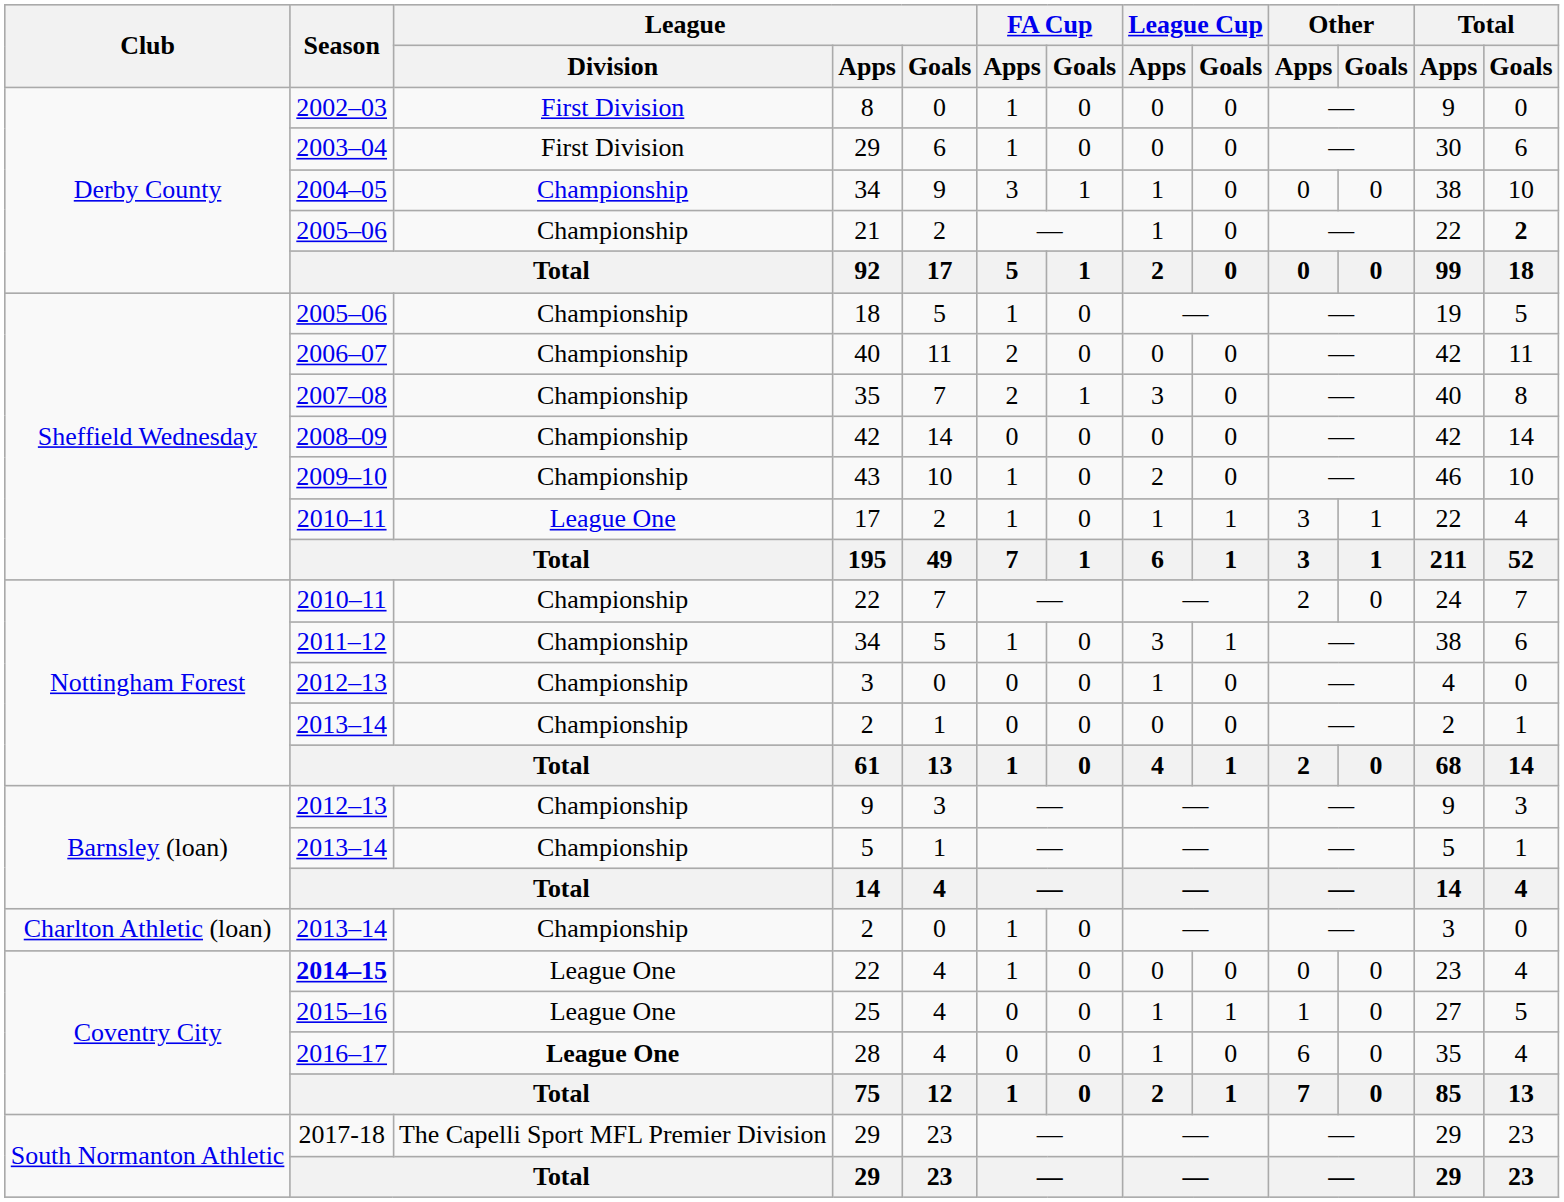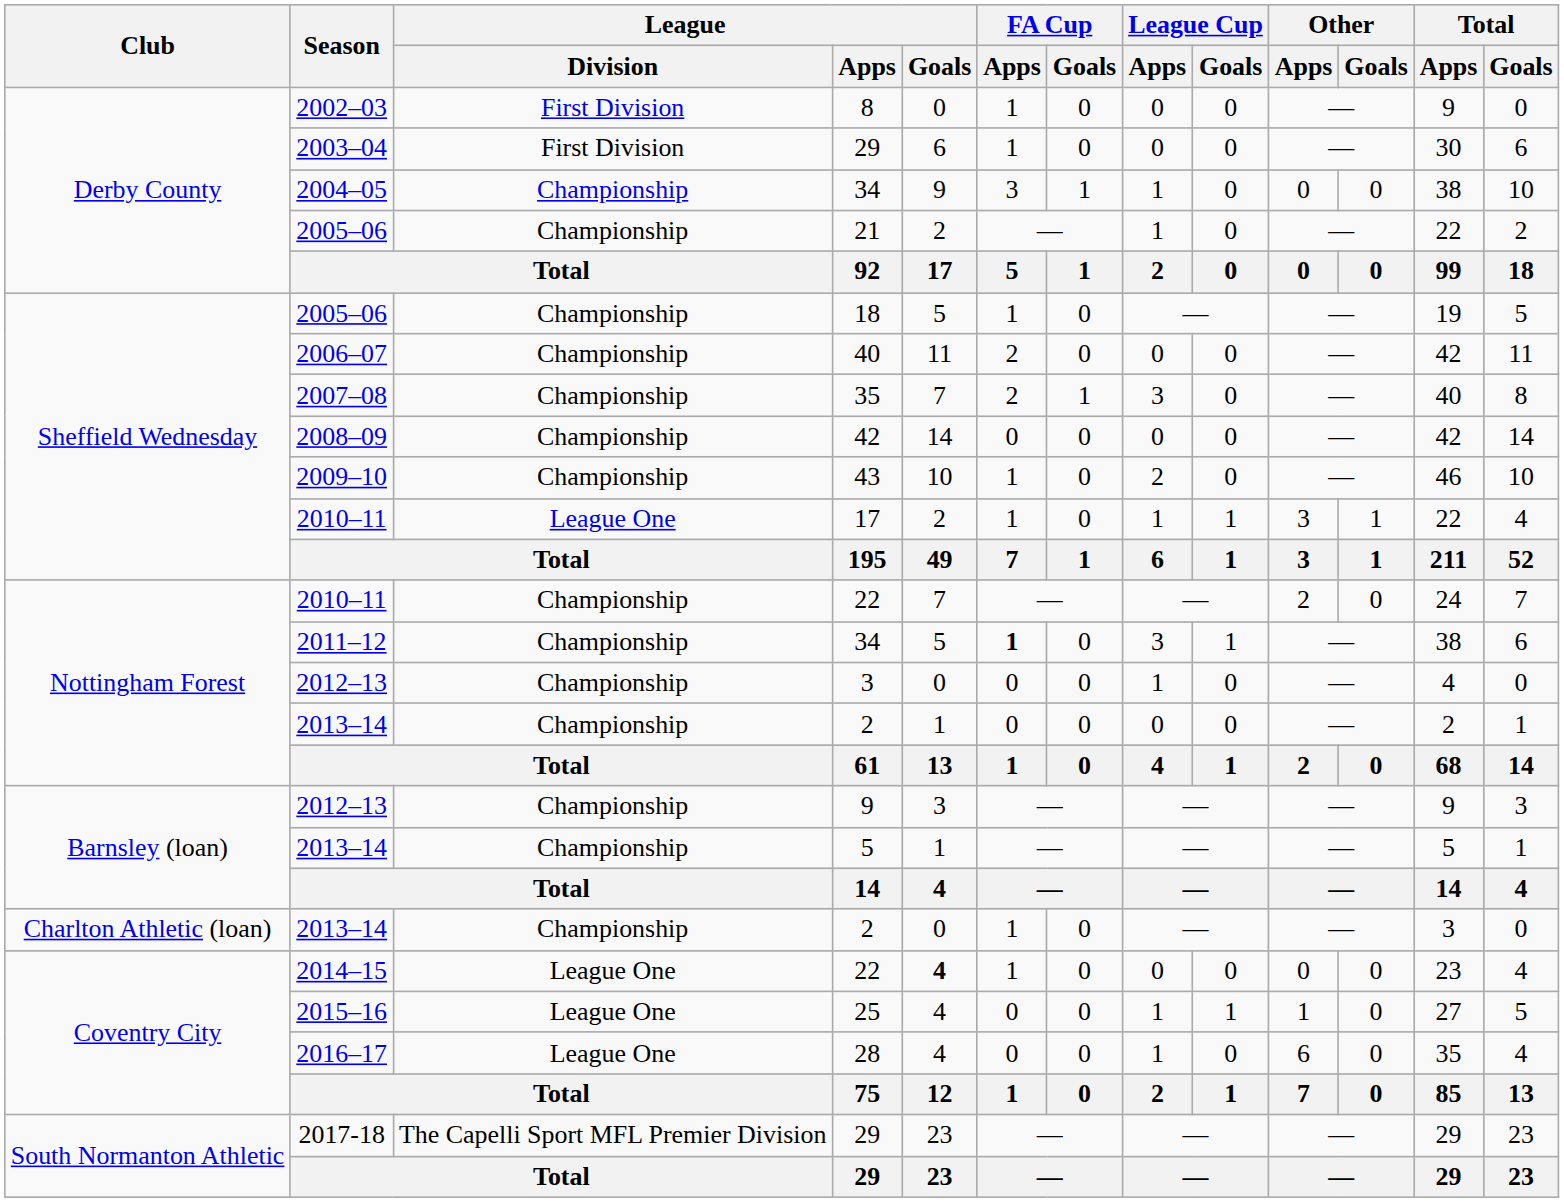(1521, 230) bold -> (1521, 230) normal
(1012, 641) normal -> (1012, 641) bold
(342, 970) bold -> (342, 970) normal
(940, 970) normal -> (940, 970) bold
(613, 1052) bold -> (613, 1052) normal
